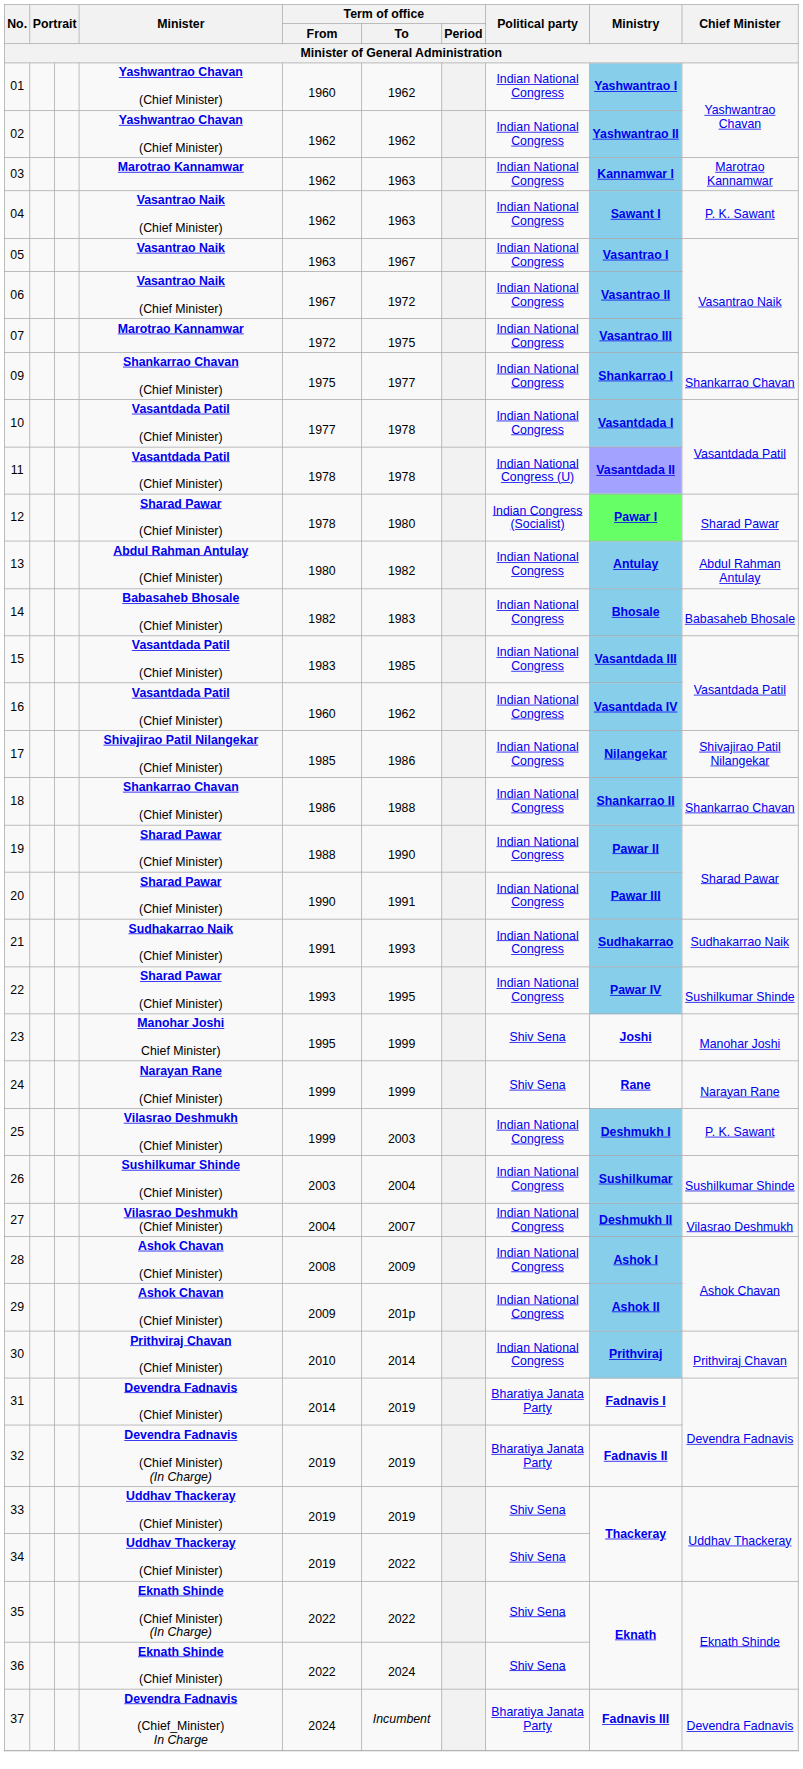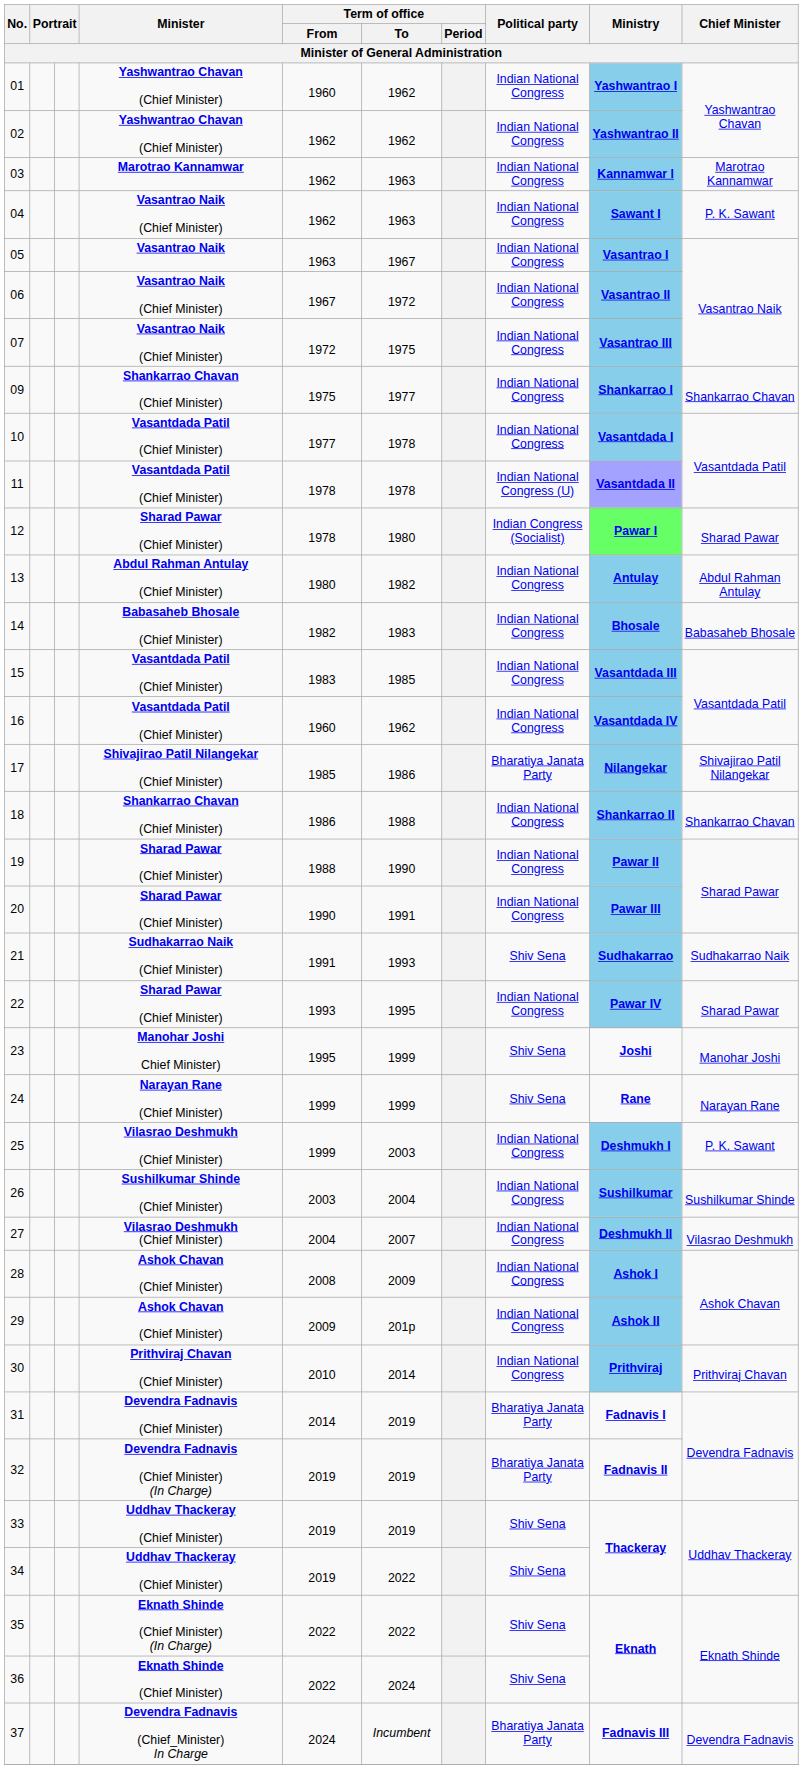(181, 328) Marotrao Kannamwar -> (181, 342) Vasantrao Naik (Chief Minister)
(538, 754) Indian National Congress -> (538, 767) Bharatiya Janata Party
(538, 943) Indian National Congress -> (538, 956) Shiv Sena
(740, 997) Sushilkumar Shinde -> (740, 1011) Sharad Pawar
